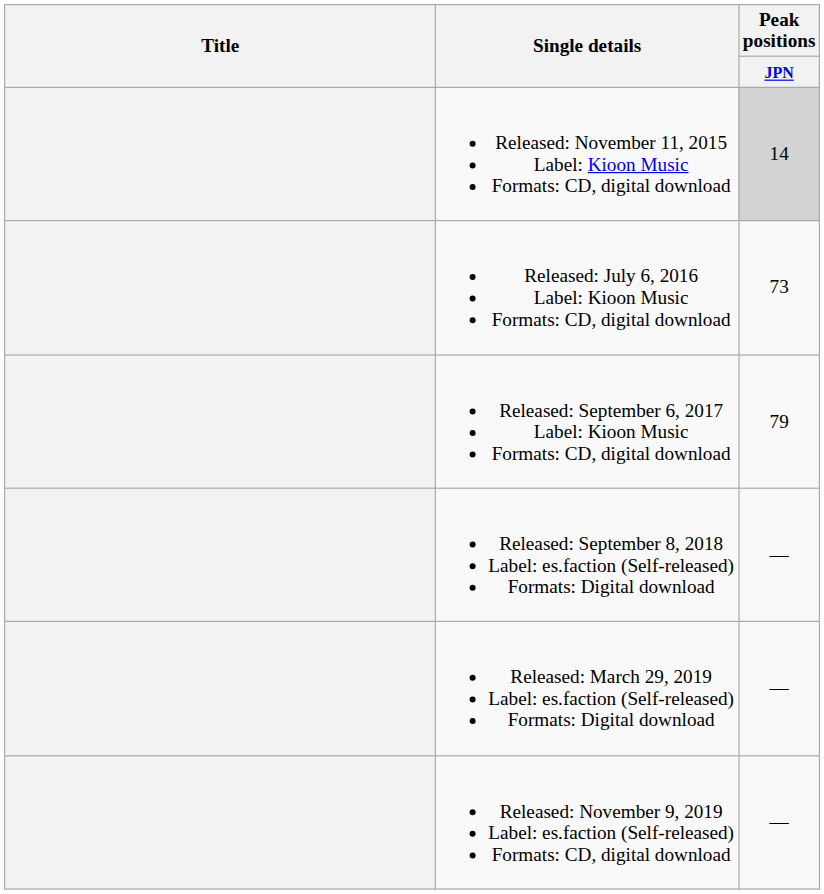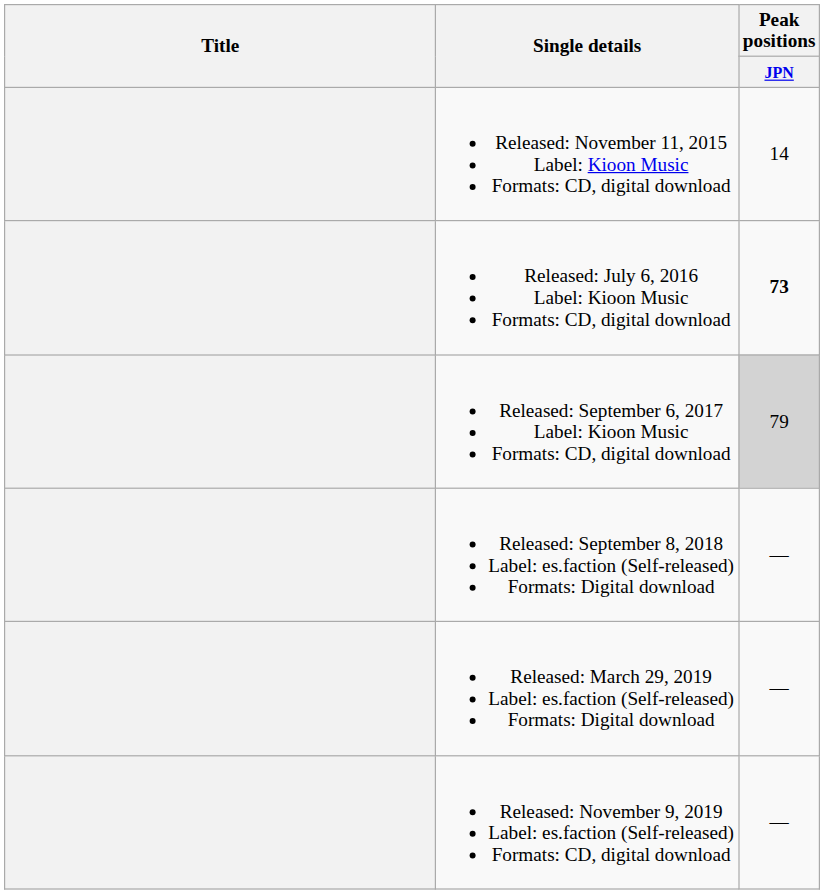(779, 153) lightgrey background -> (779, 153) no background
(779, 287) normal -> (779, 287) bold
(779, 421) no background -> (779, 421) lightgrey background
